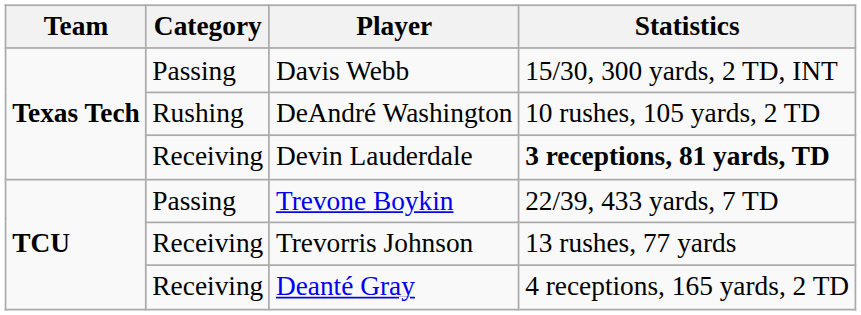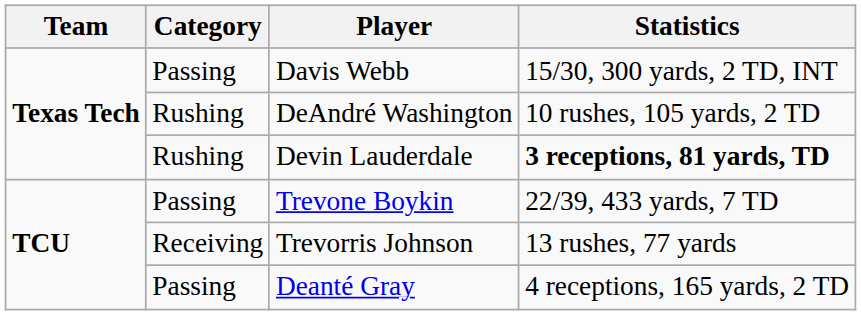(208, 156) Receiving -> (198, 156) Rushing
(208, 286) Receiving -> (194, 286) Passing
